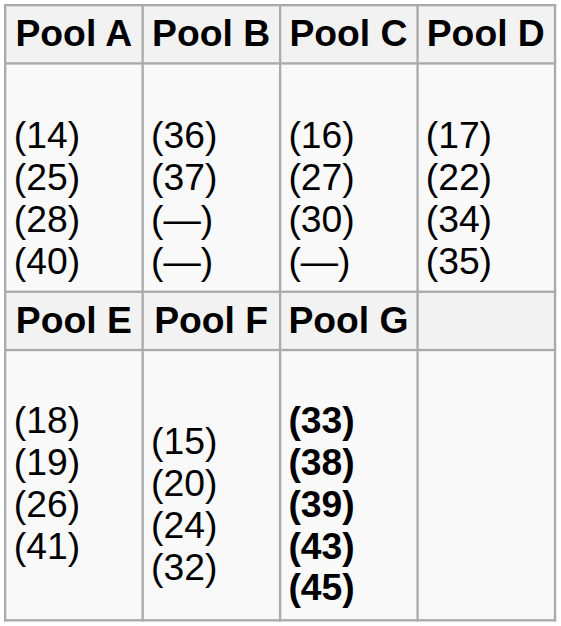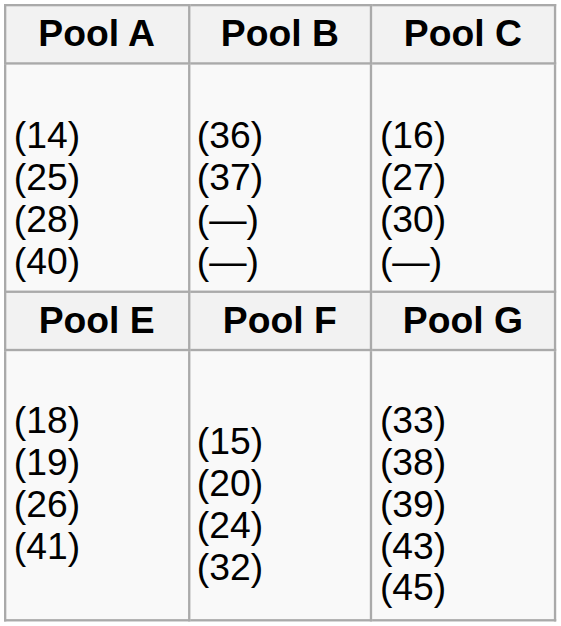- column: (486, 34)
(322, 505) bold -> (413, 505) normal
